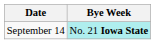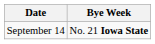(109, 30) paleturquoise background -> (109, 30) no background
